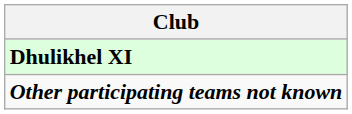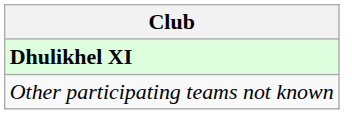(176, 91) bold -> (172, 91) normal
